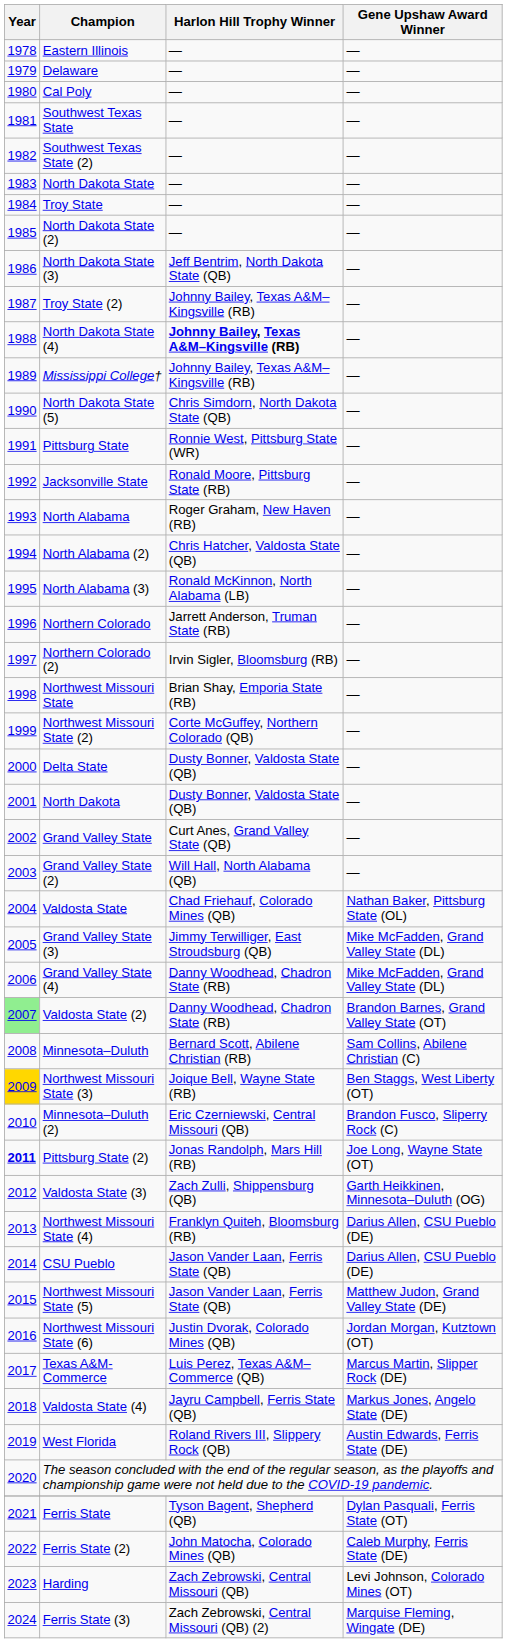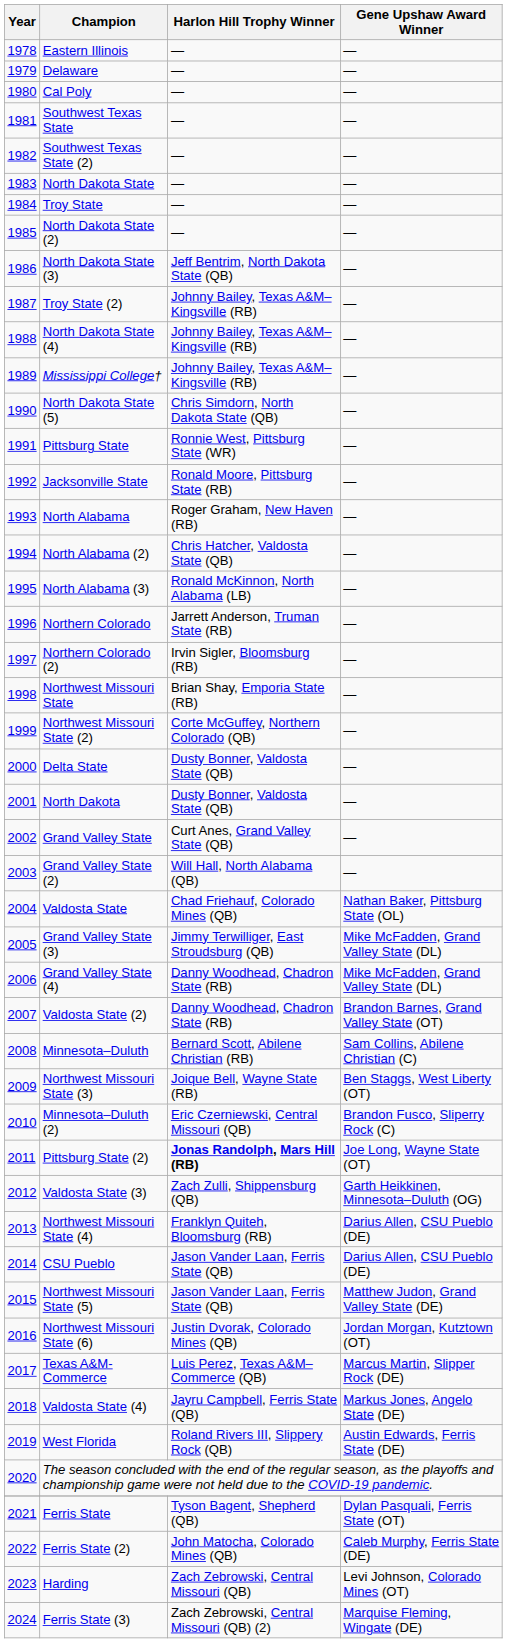(235, 339) bold -> (251, 339) normal
(22, 1015) lightgreen background -> (22, 1015) no background
(22, 1086) gold background -> (22, 1086) no background
(22, 1157) bold -> (22, 1157) normal
(245, 1157) normal -> (253, 1157) bold
